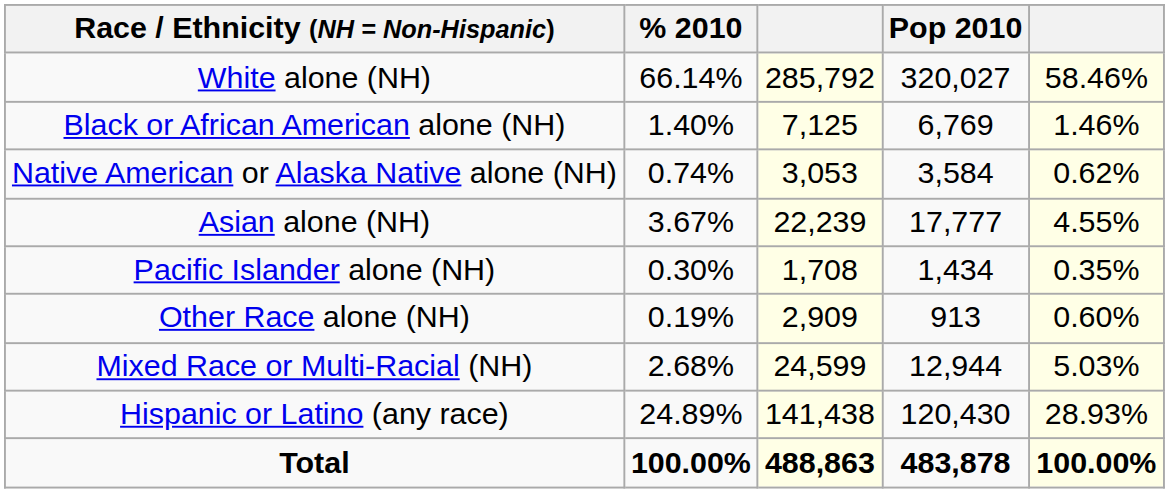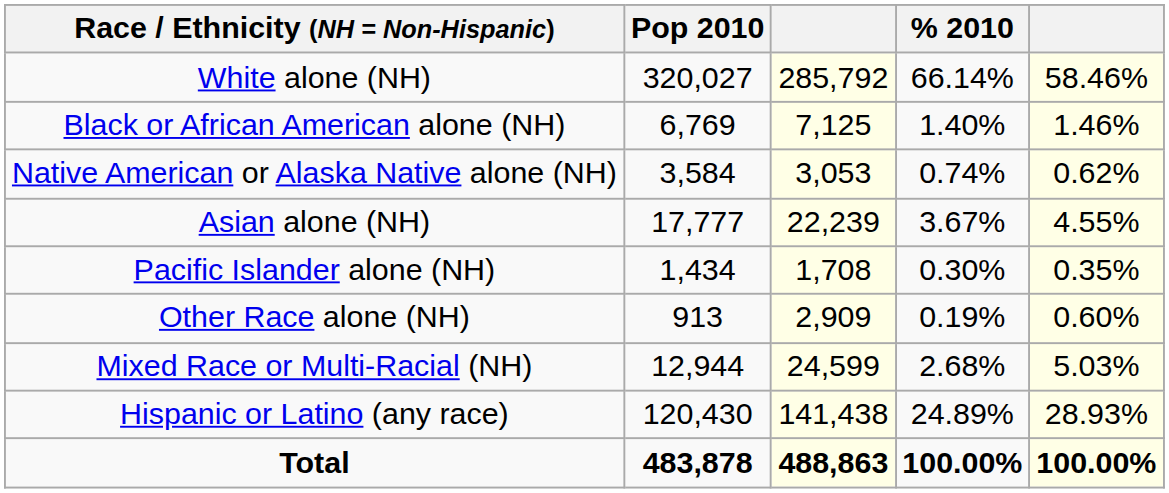columns swapped: (956, 28) <-> (691, 28)
